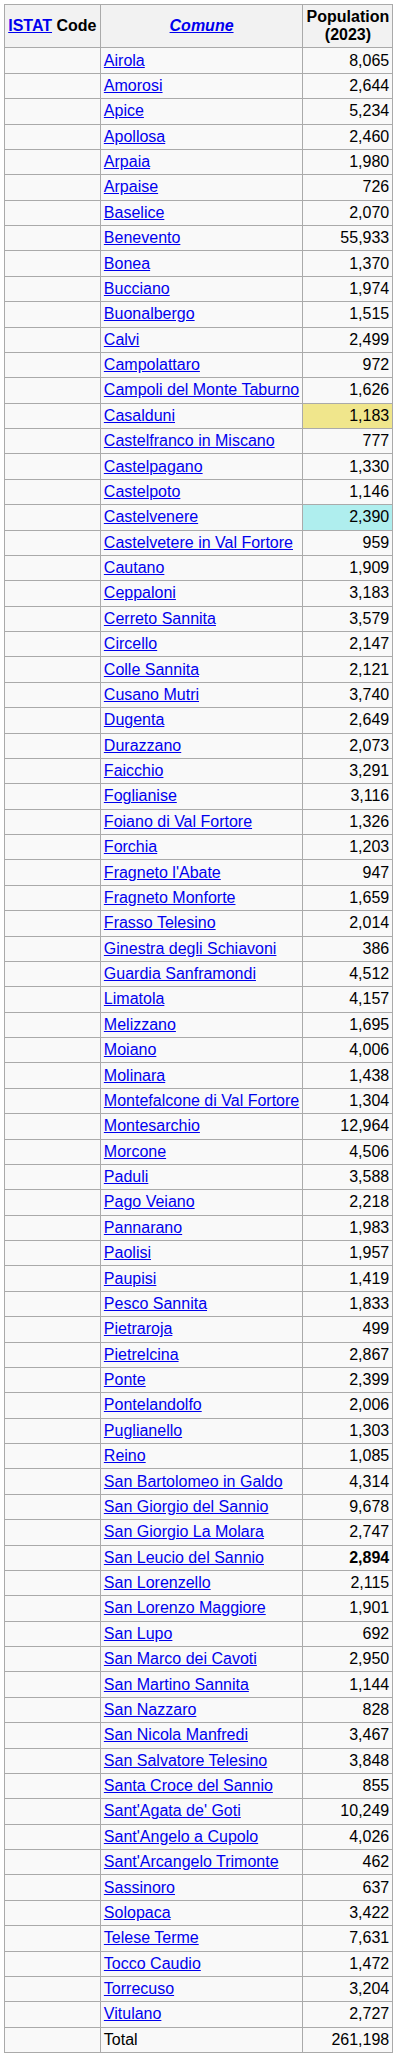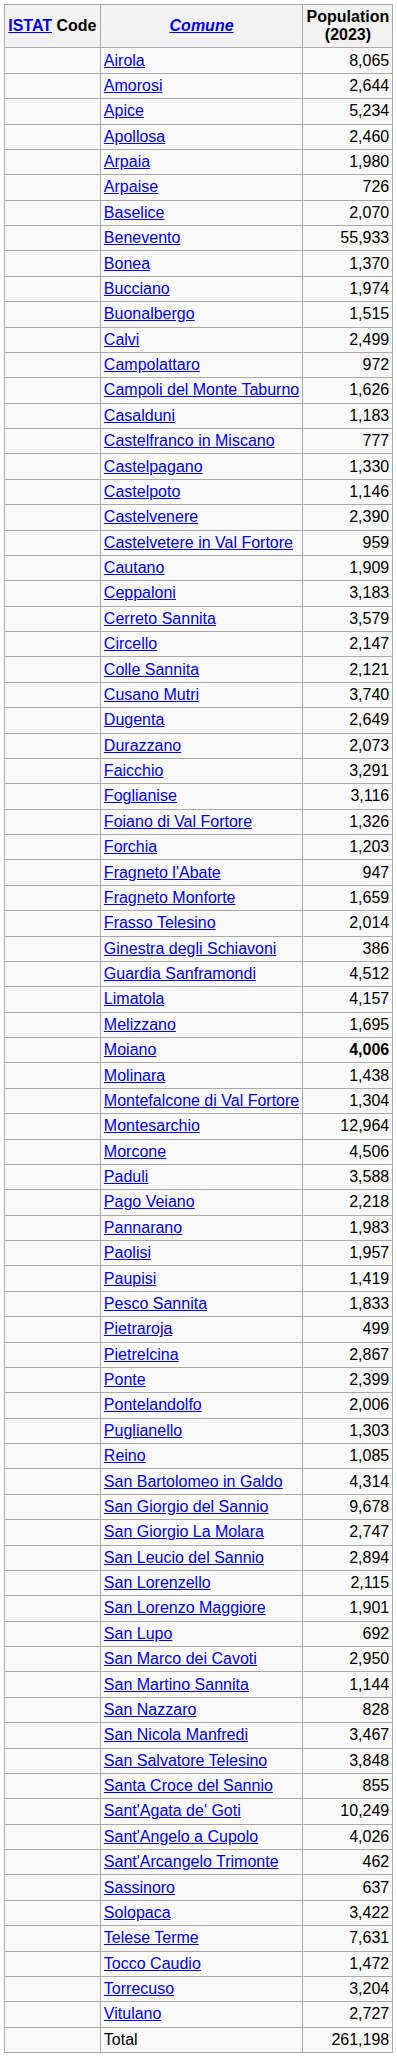(369, 415) khaki background -> (369, 415) no background
(369, 517) paleturquoise background -> (369, 517) no background
(369, 1050) normal -> (369, 1050) bold
(369, 1557) bold -> (369, 1557) normal
